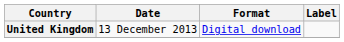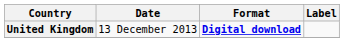(252, 30) normal -> (252, 30) bold
